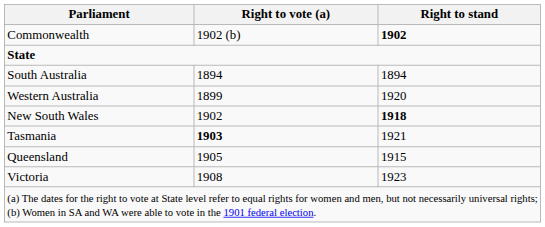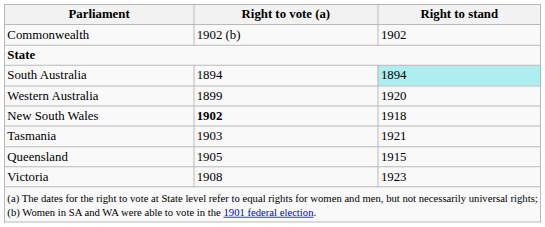(394, 34) bold -> (394, 34) normal
(394, 75) no background -> (394, 75) paleturquoise background
(210, 116) normal -> (210, 116) bold
(394, 116) bold -> (394, 116) normal
(210, 136) bold -> (210, 136) normal
